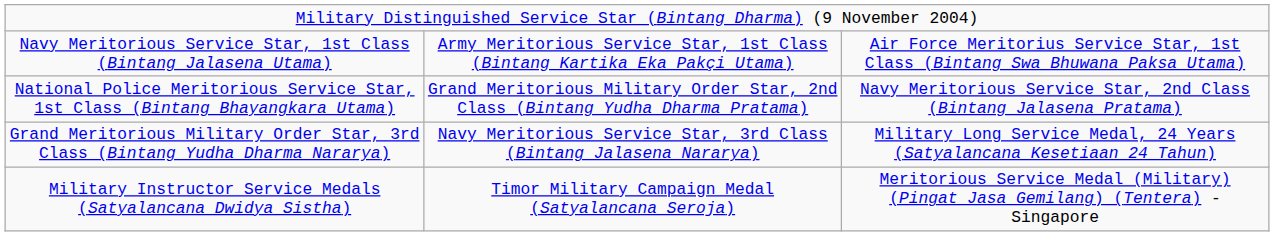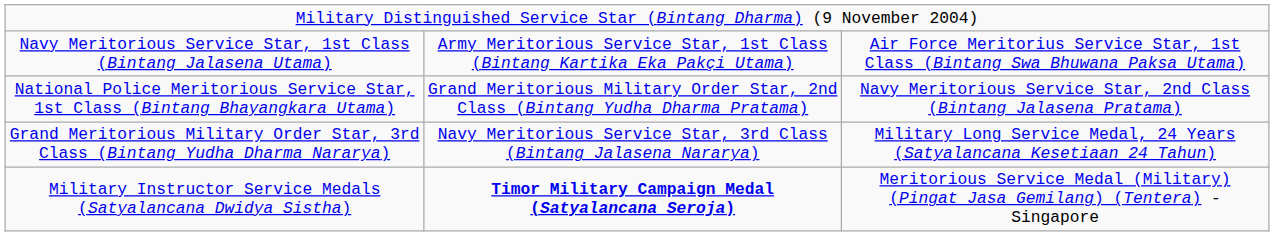(633, 199) normal -> (633, 199) bold
